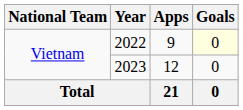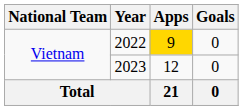(171, 42) no background -> (171, 42) gold background
(215, 42) lightyellow background -> (215, 42) no background
